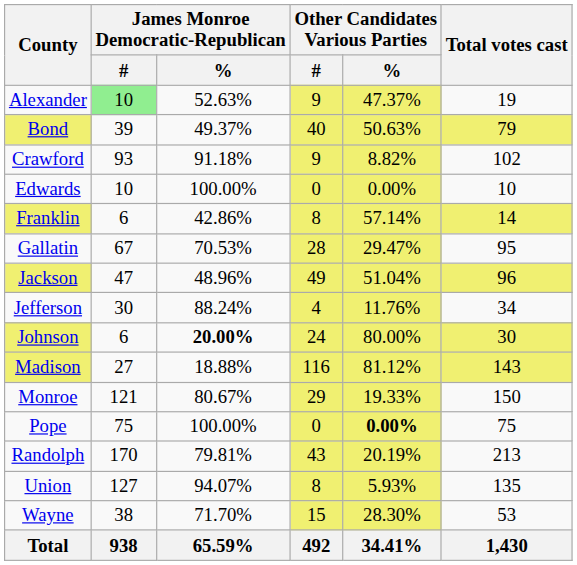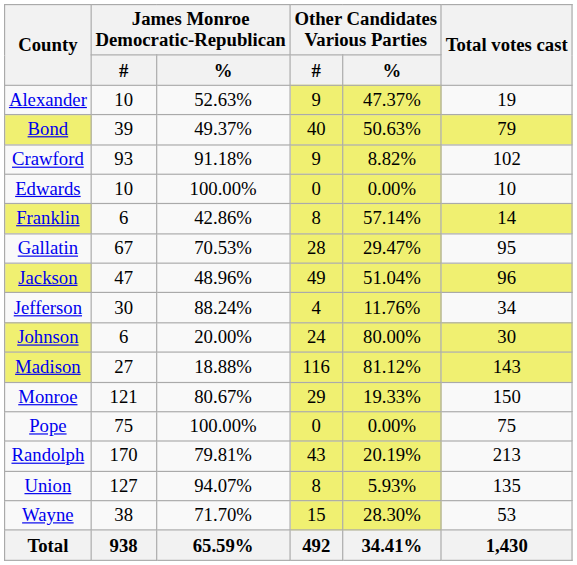(124, 99) lightgreen background -> (124, 99) no background
(223, 337) bold -> (223, 337) normal
(392, 426) bold -> (392, 426) normal
